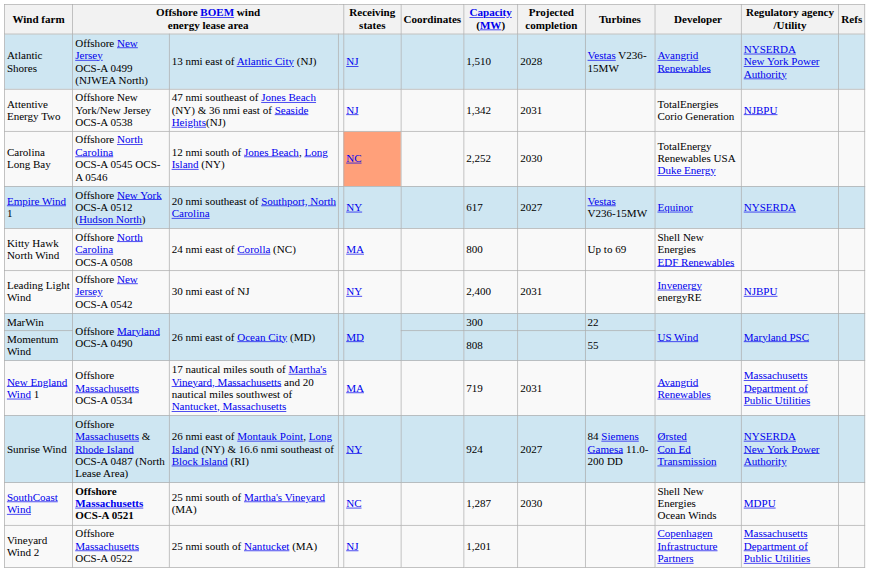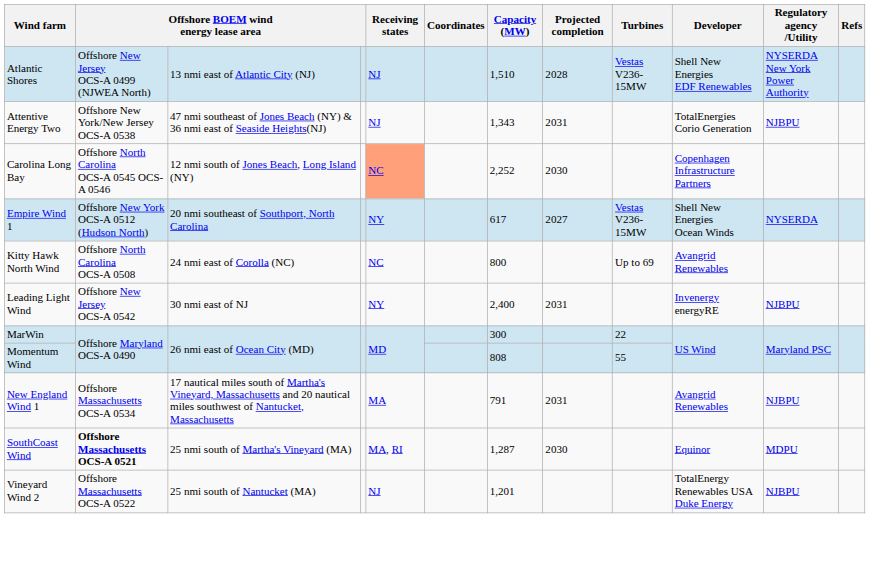(684, 61) Avangrid Renewables -> (713, 74) Shell New Energies EDF Renewables
(479, 110) 1,342 -> (502, 122) 1,343
(697, 158) TotalEnergy Renewables USA Duke Energy -> (705, 171) Copenhagen Infrastructure Partners
(675, 207) Equinor -> (704, 219) Shell New Energies Ocean Winds
(355, 249) MA -> (376, 262) NC
(696, 249) Shell New Energies EDF Renewables -> (701, 262) Avangrid Renewables
(474, 388) 719 -> (498, 400) 791
(777, 388) Massachusetts Department of Public Utilities -> (783, 400) NJBPU
- row: (37, 449)
(354, 503) NC -> (385, 449) MA, RI
(687, 503) Shell New Energies Ocean Winds -> (692, 449) Equinor
(687, 546) Copenhagen Infrastructure Partners -> (714, 491) TotalEnergy Renewables USA Duke Energy
(777, 546) Massachusetts Department of Public Utilities -> (783, 491) NJBPU
